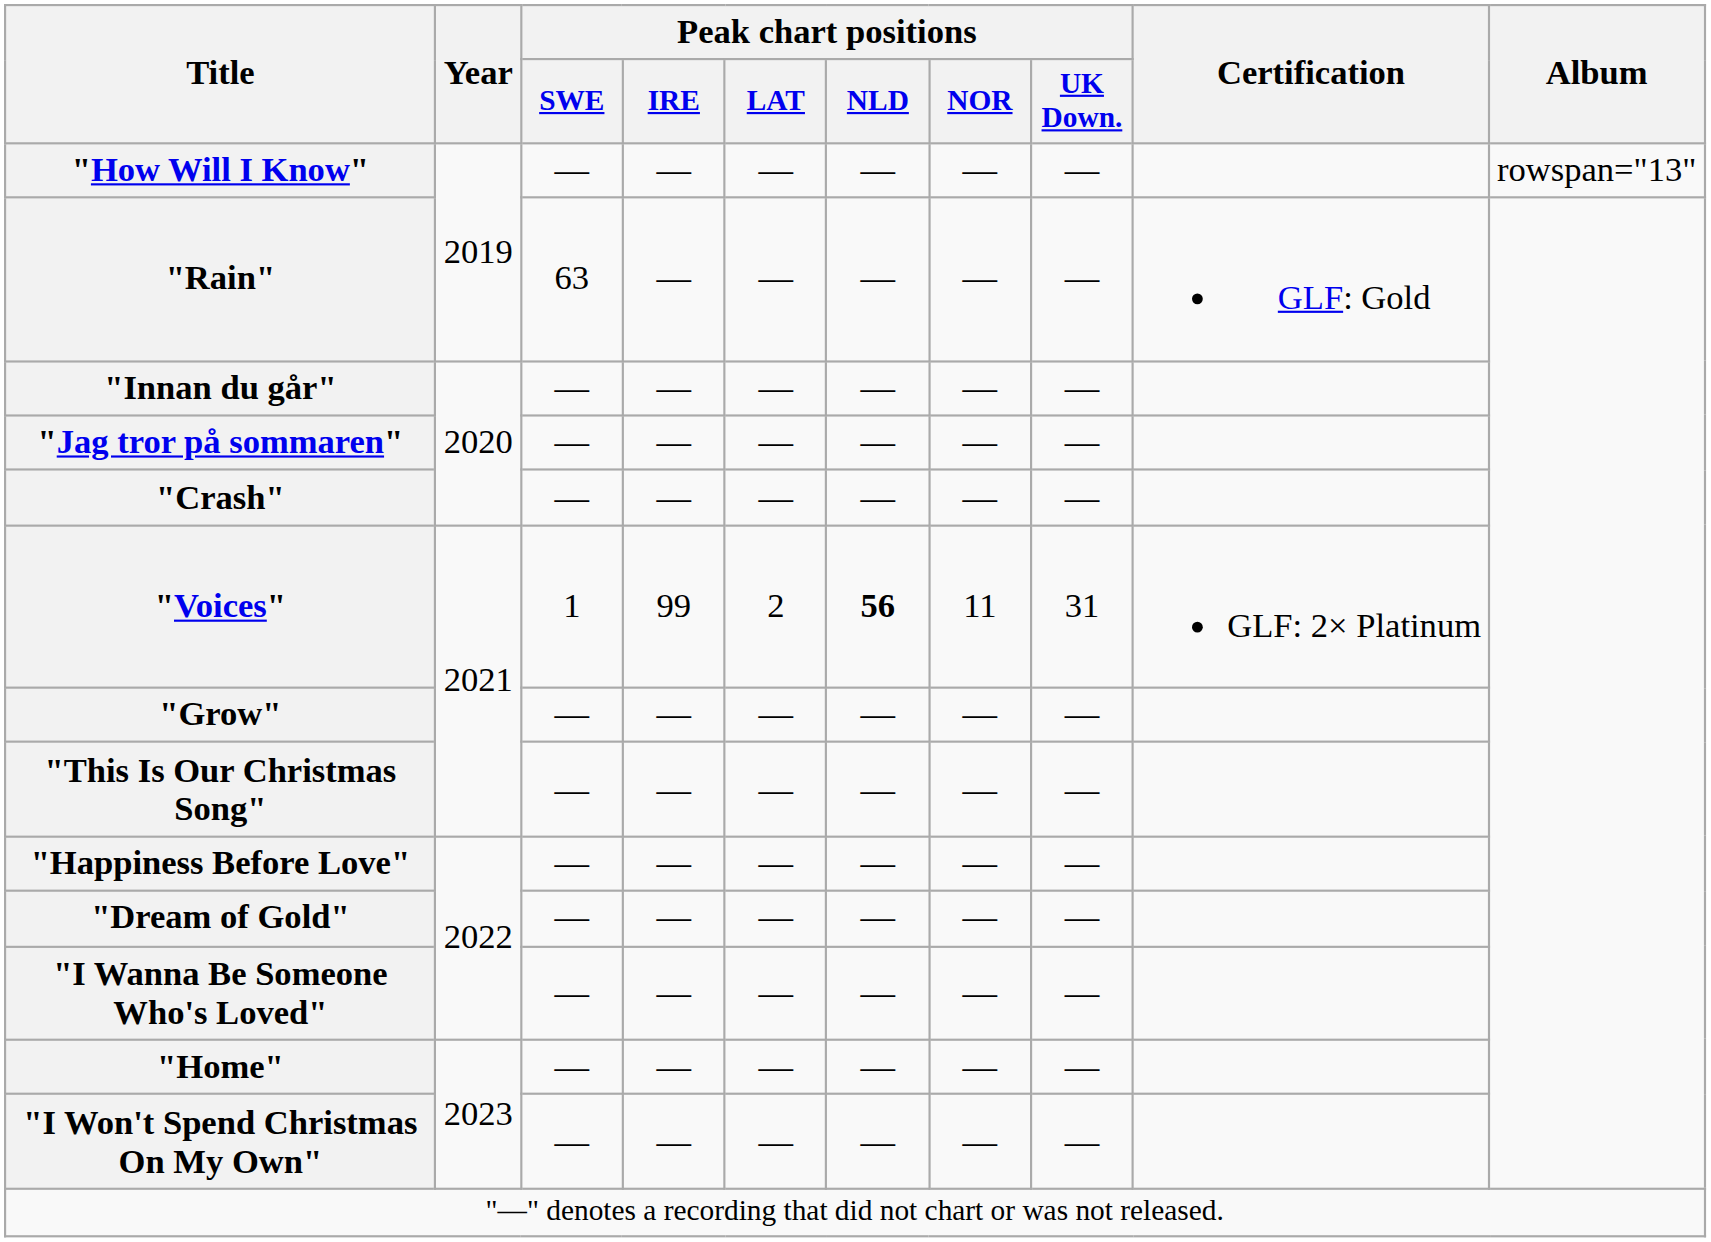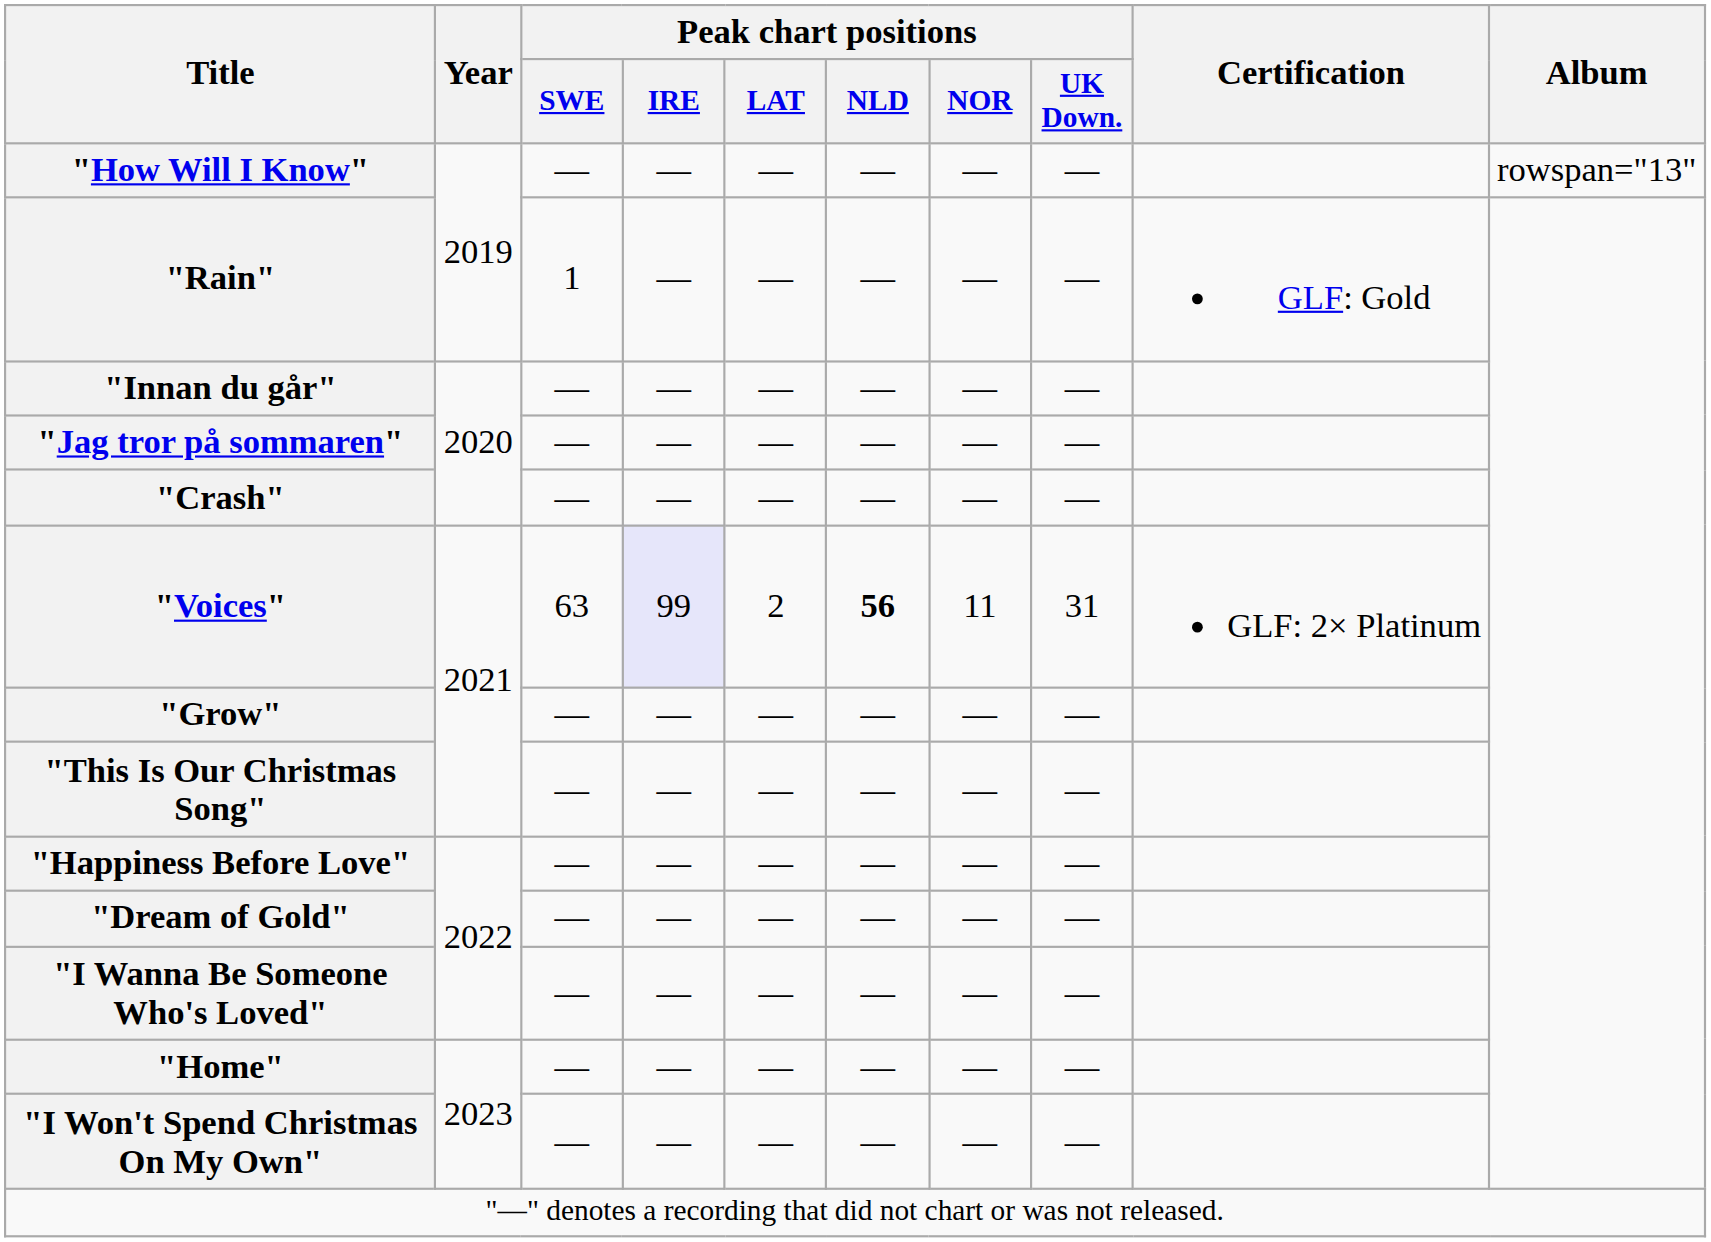(572, 278) 63 -> (572, 278) 1
(572, 605) 1 -> (572, 605) 63
(674, 605) no background -> (674, 605) lavender background
